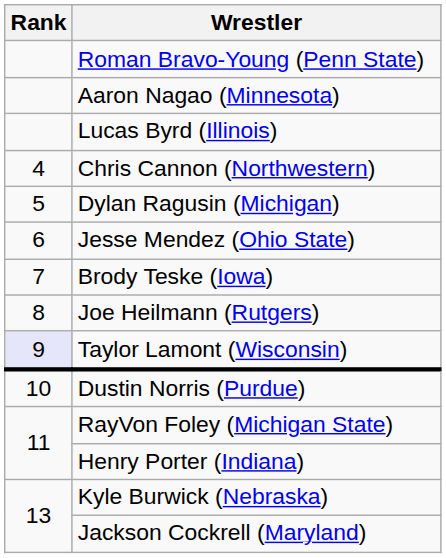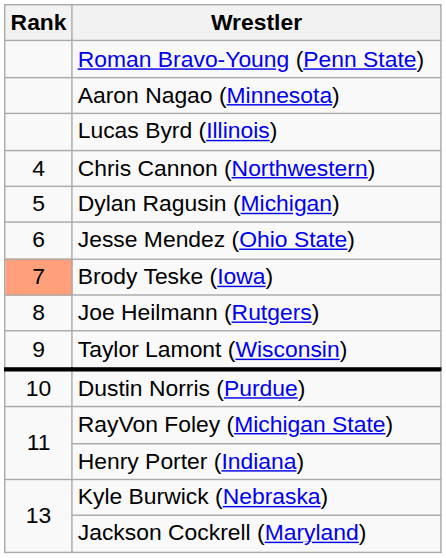(39, 276) no background -> (39, 276) lightsalmon background
(39, 349) lavender background -> (39, 349) no background
